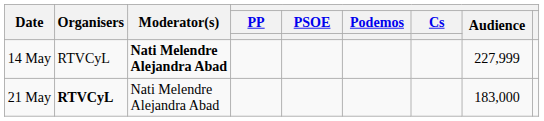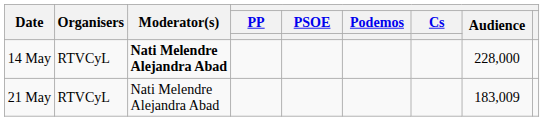(497, 58) 227,999 -> (497, 58) 228,000
(86, 97) bold -> (84, 97) normal
(497, 97) 183,000 -> (497, 97) 183,009
